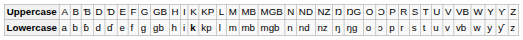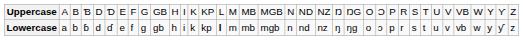(193, 27) bold -> (193, 27) normal
(220, 27) normal -> (220, 27) bold
